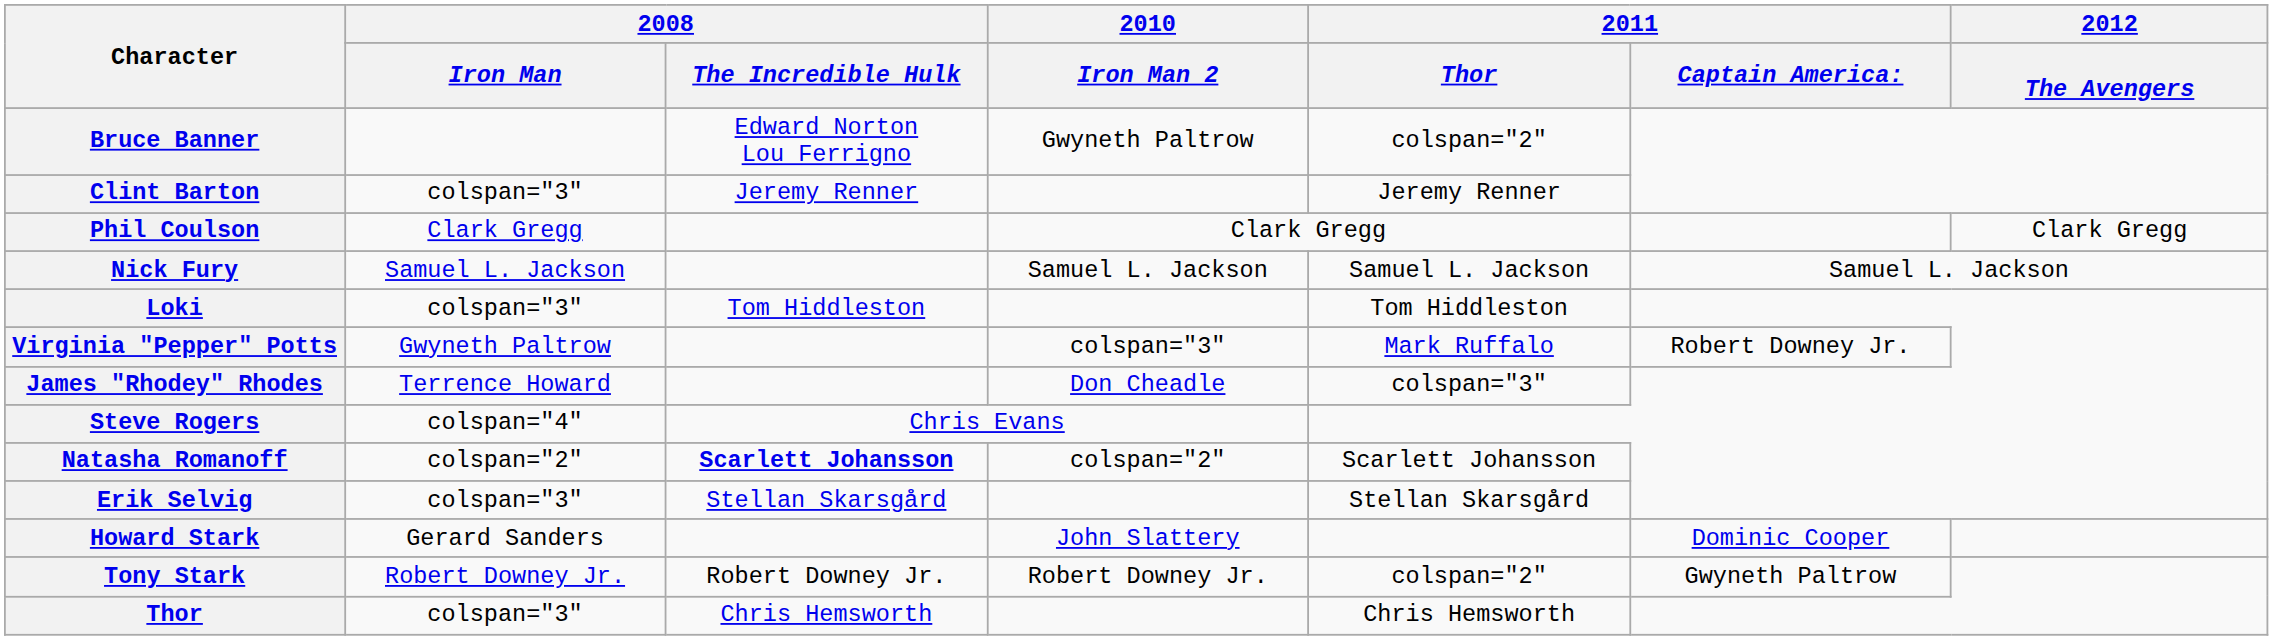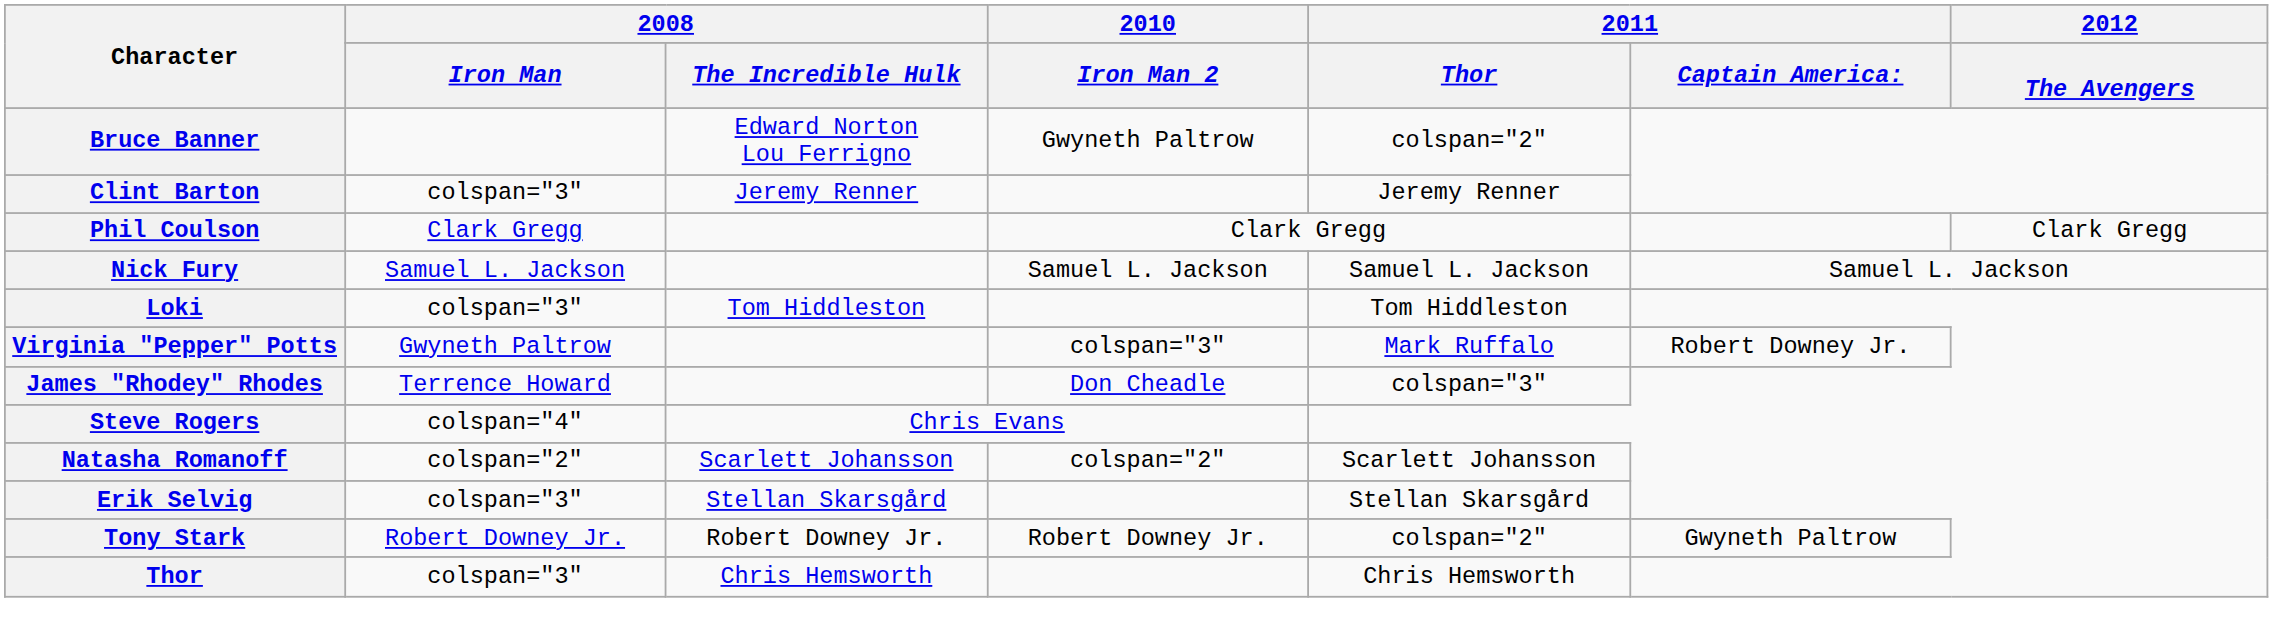(826, 462) bold -> (826, 462) normal
- row: (175, 539)
